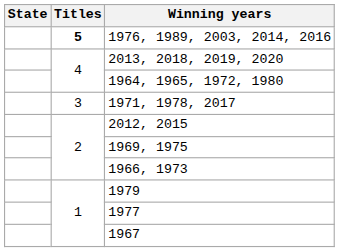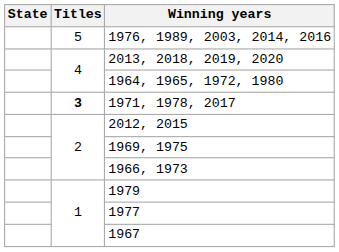(78, 37) bold -> (78, 37) normal
(78, 103) normal -> (78, 103) bold
